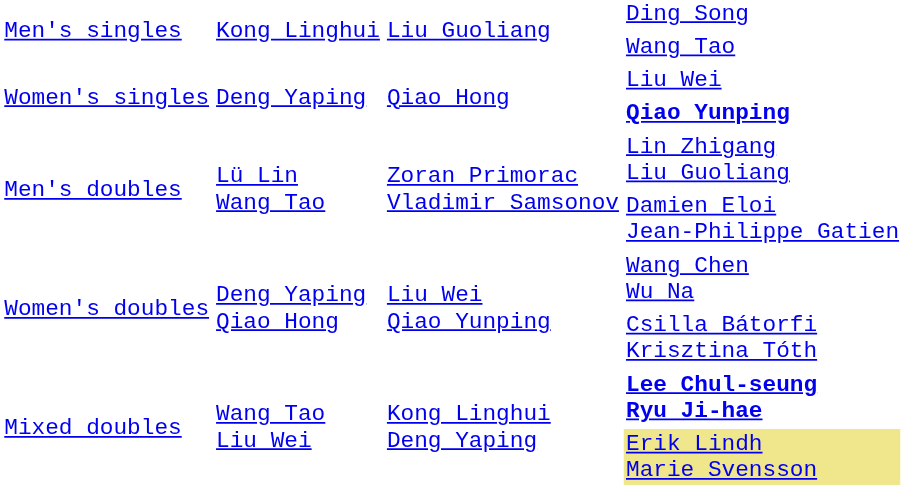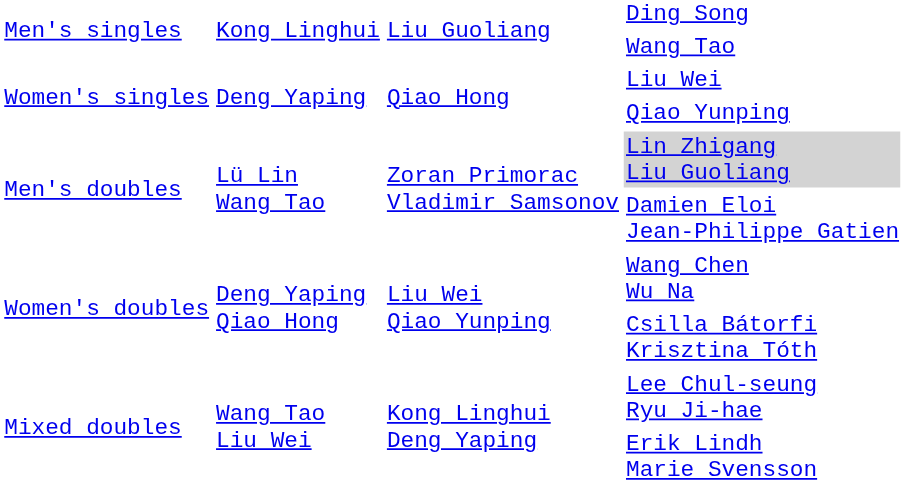(708, 113) bold -> (708, 113) normal
(708, 160) no background -> (708, 160) lightgrey background
(722, 398) bold -> (722, 398) normal
(722, 457) khaki background -> (722, 457) no background
